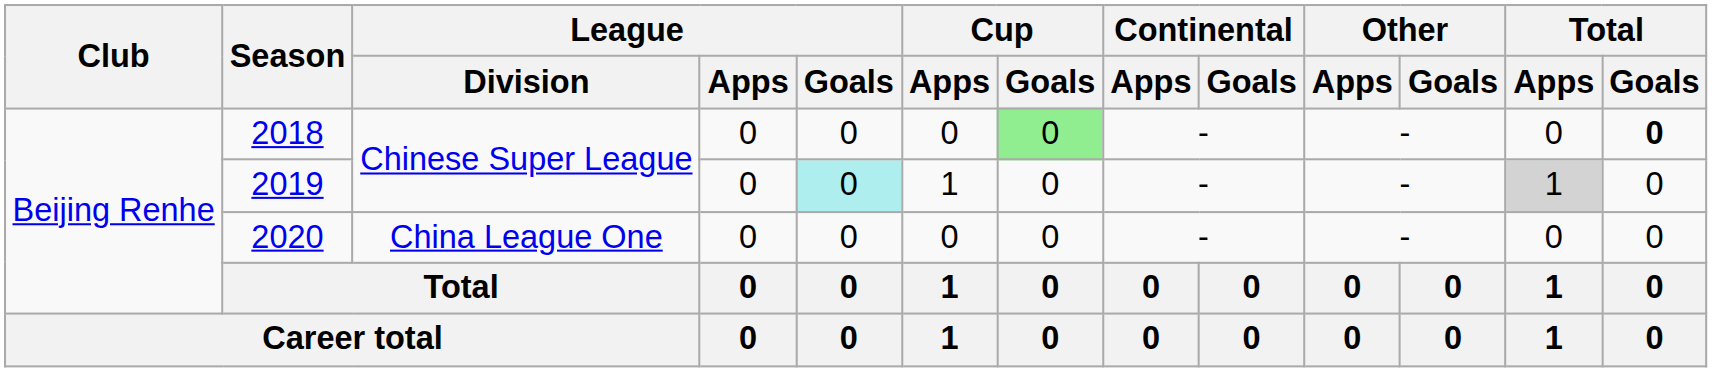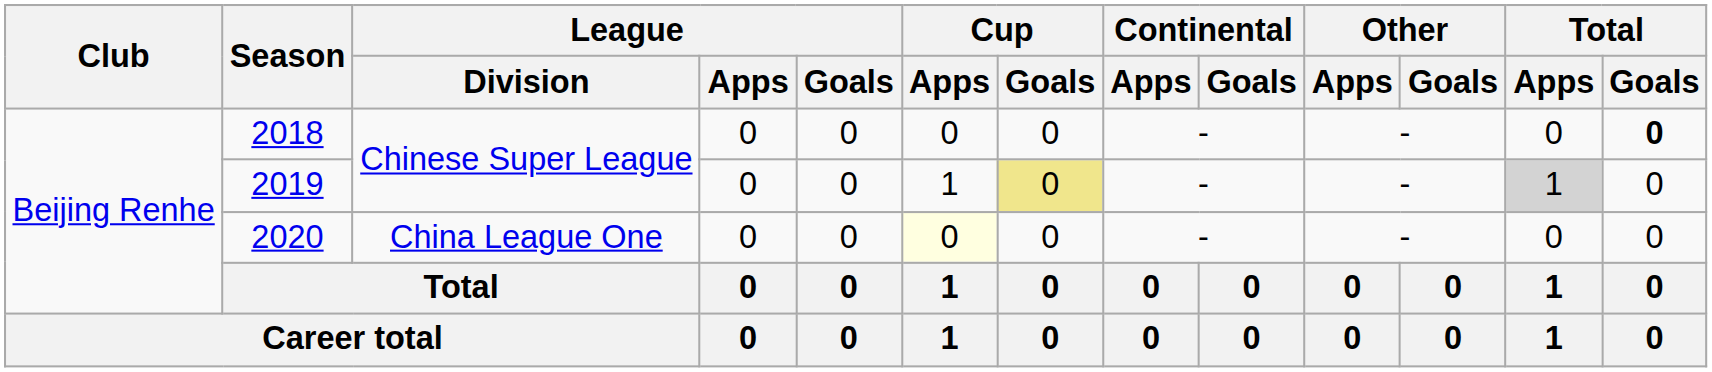(1050, 133) lightgreen background -> (1050, 133) no background
(849, 184) paleturquoise background -> (849, 184) no background
(1050, 184) no background -> (1050, 184) khaki background
(950, 236) no background -> (950, 236) lightyellow background
